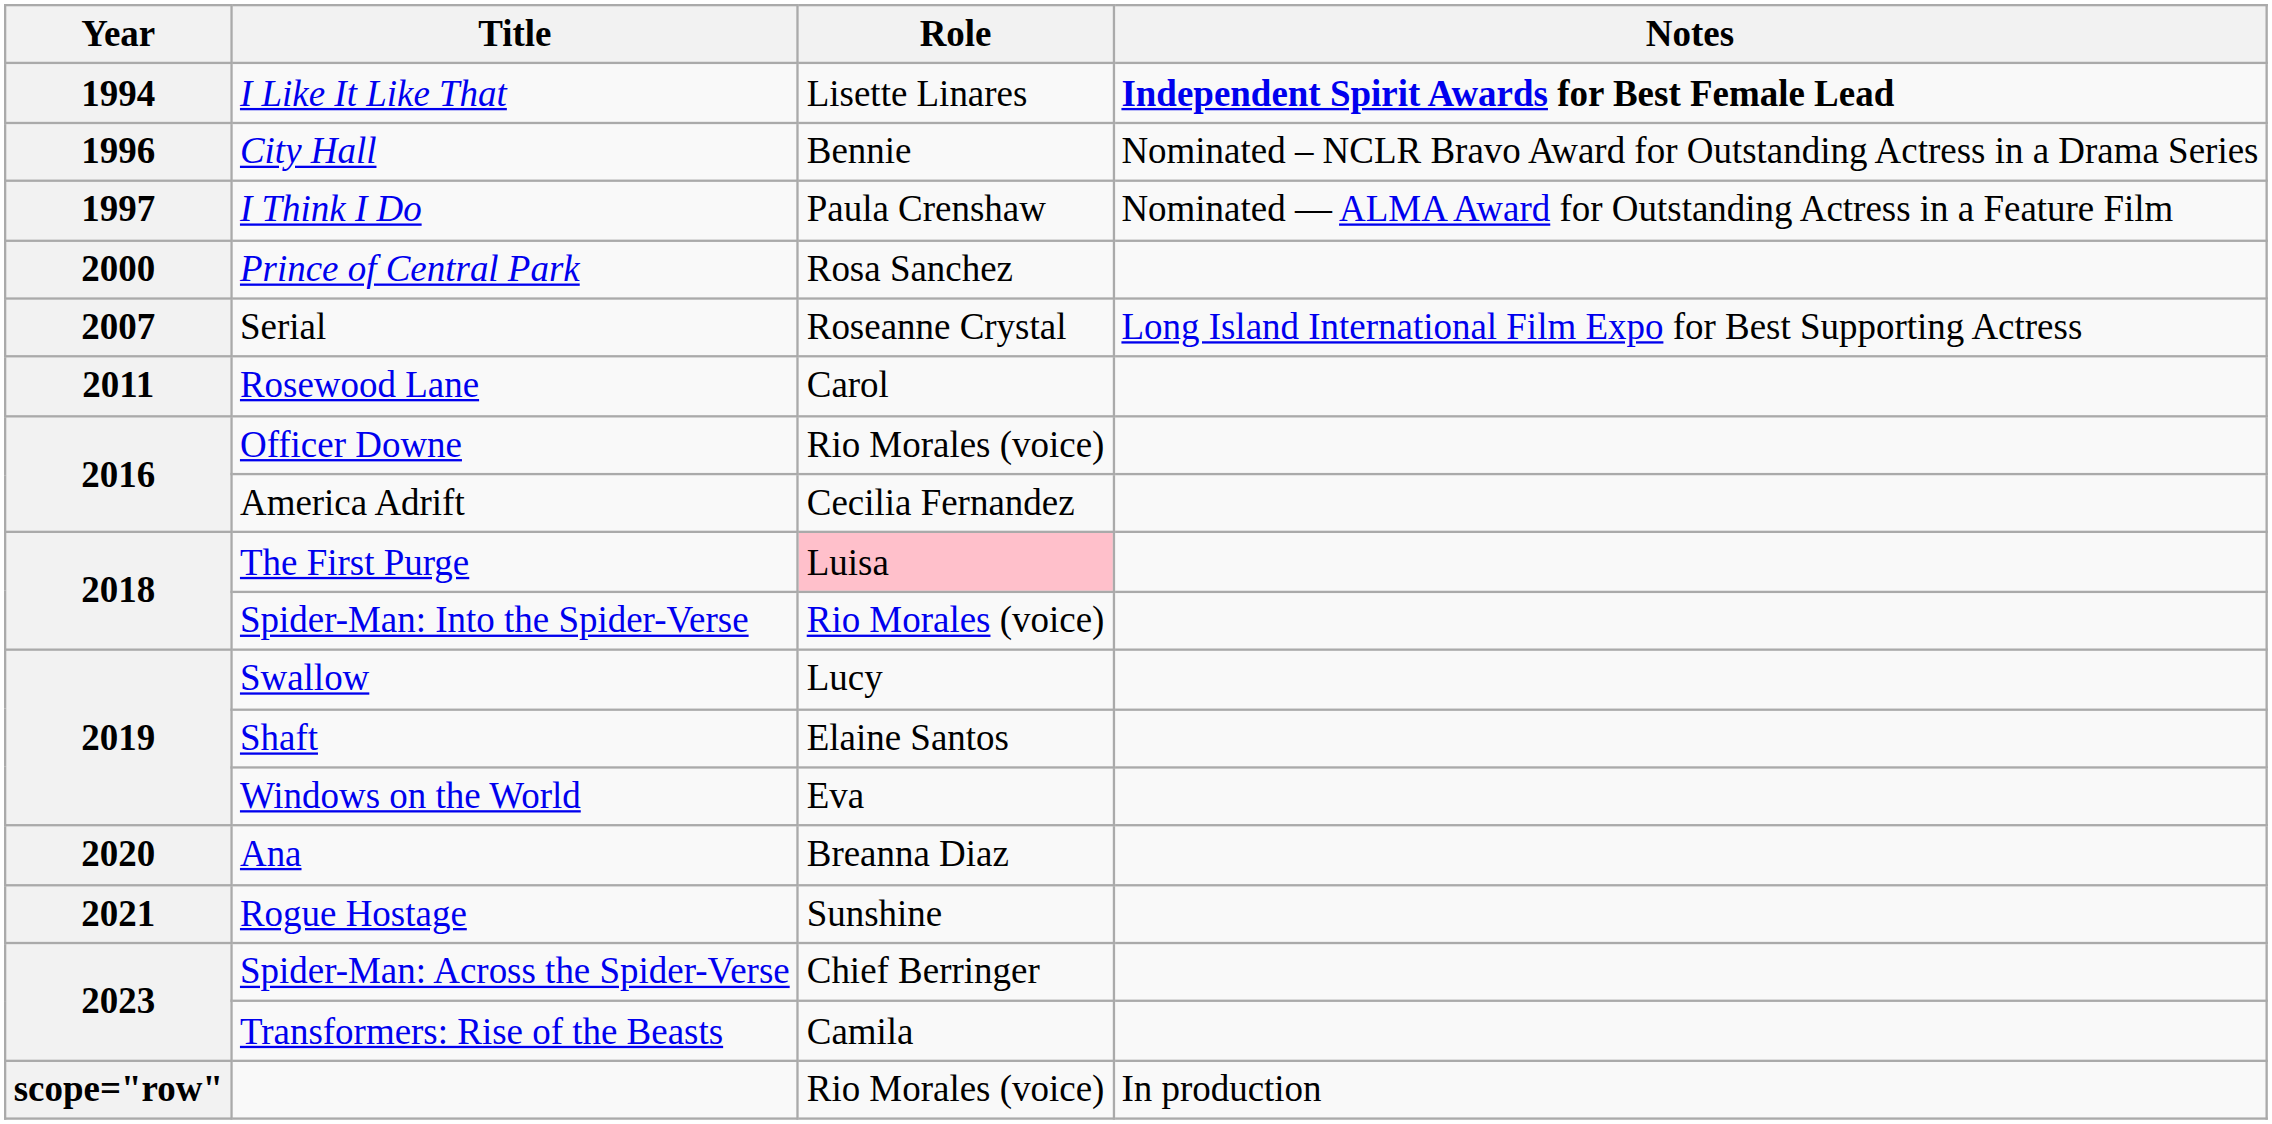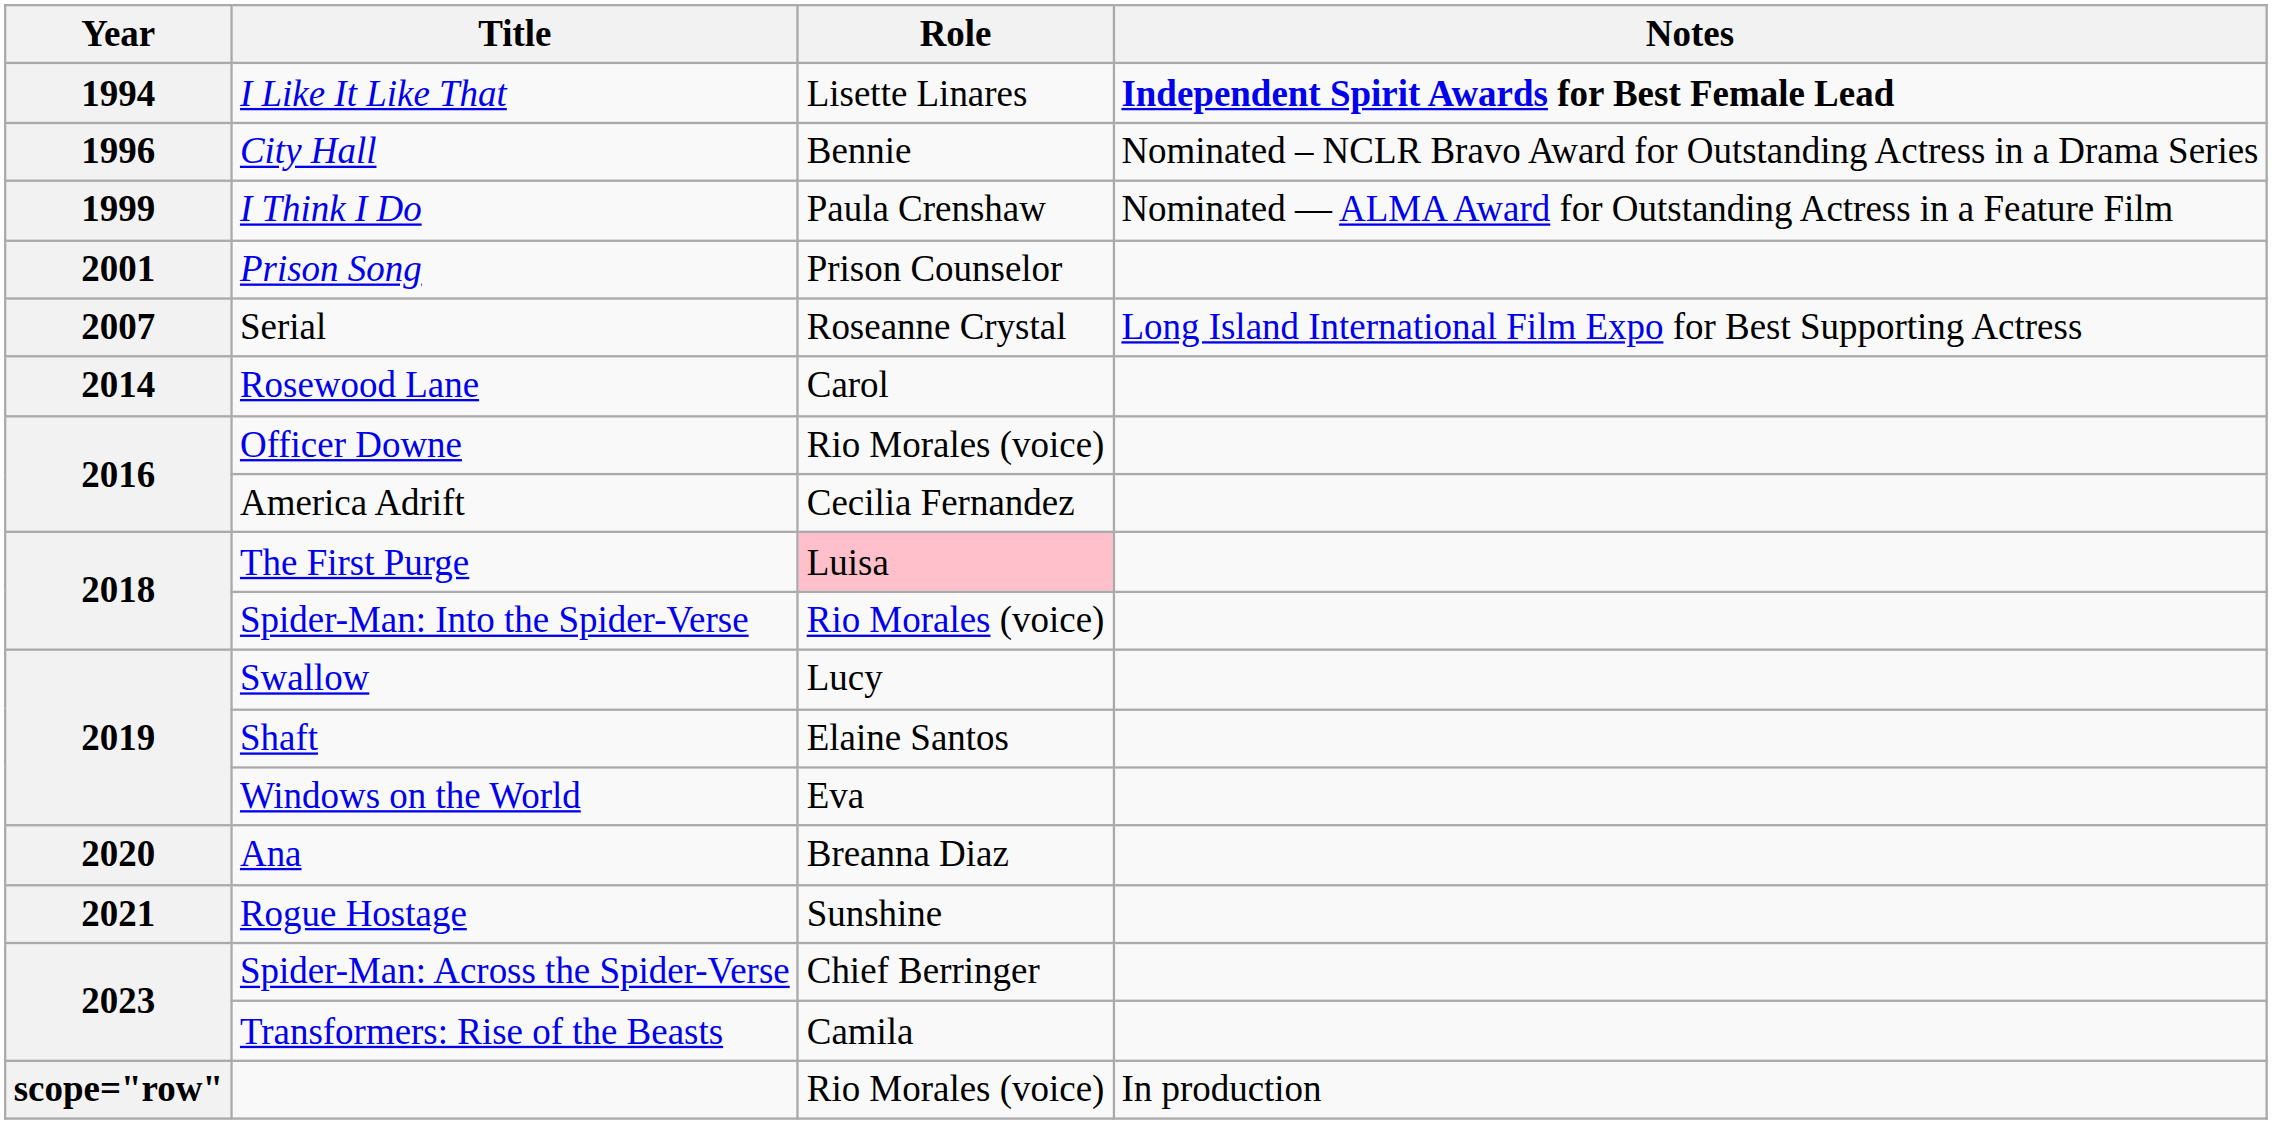(118, 209) 1997 -> (118, 209) 1999
- row: (410, 268)
+ row: (331, 268)
(118, 385) 2011 -> (118, 385) 2014
